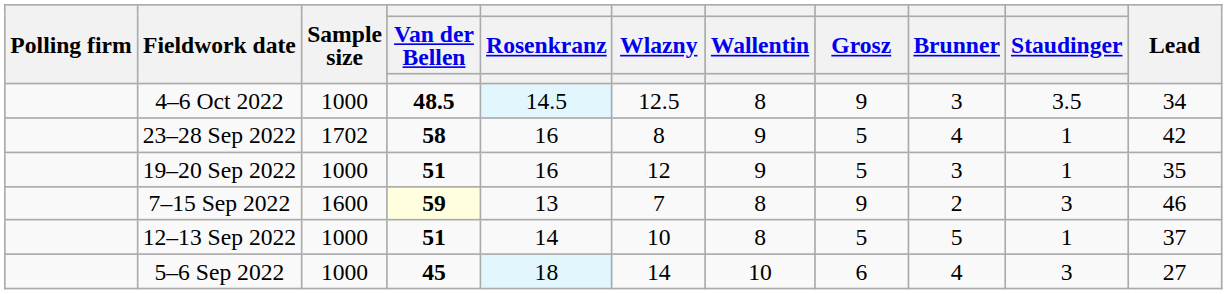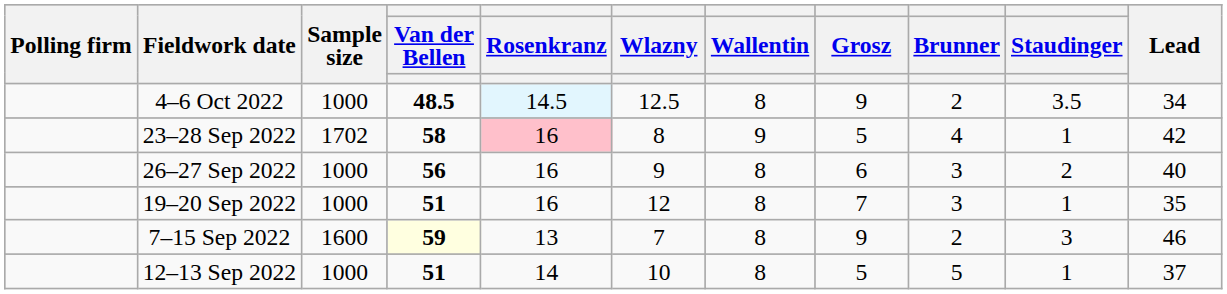(957, 101) 3 -> (957, 101) 2
(546, 135) no background -> (546, 135) pink background
+ row: (219, 169)
(760, 169) 9 -> (760, 203) 8
(861, 169) 5 -> (861, 203) 7
- row: (219, 272)
